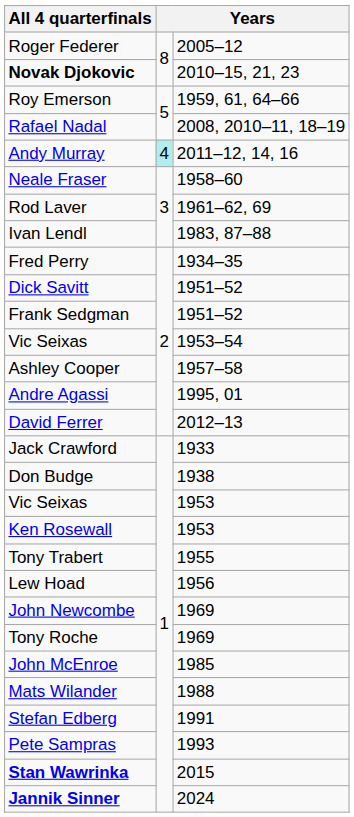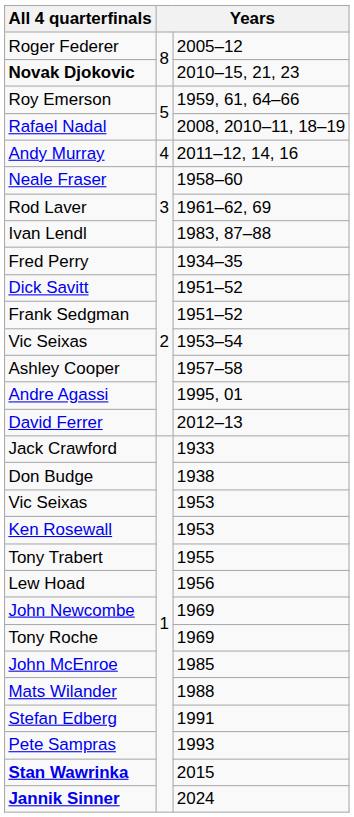(164, 153) paleturquoise background -> (164, 153) no background
